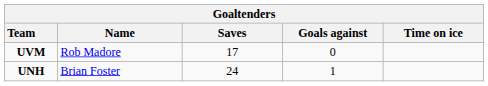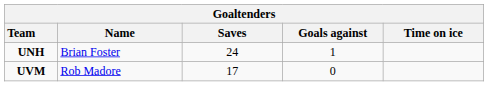rows swapped: (31, 71) <-> (31, 52)
